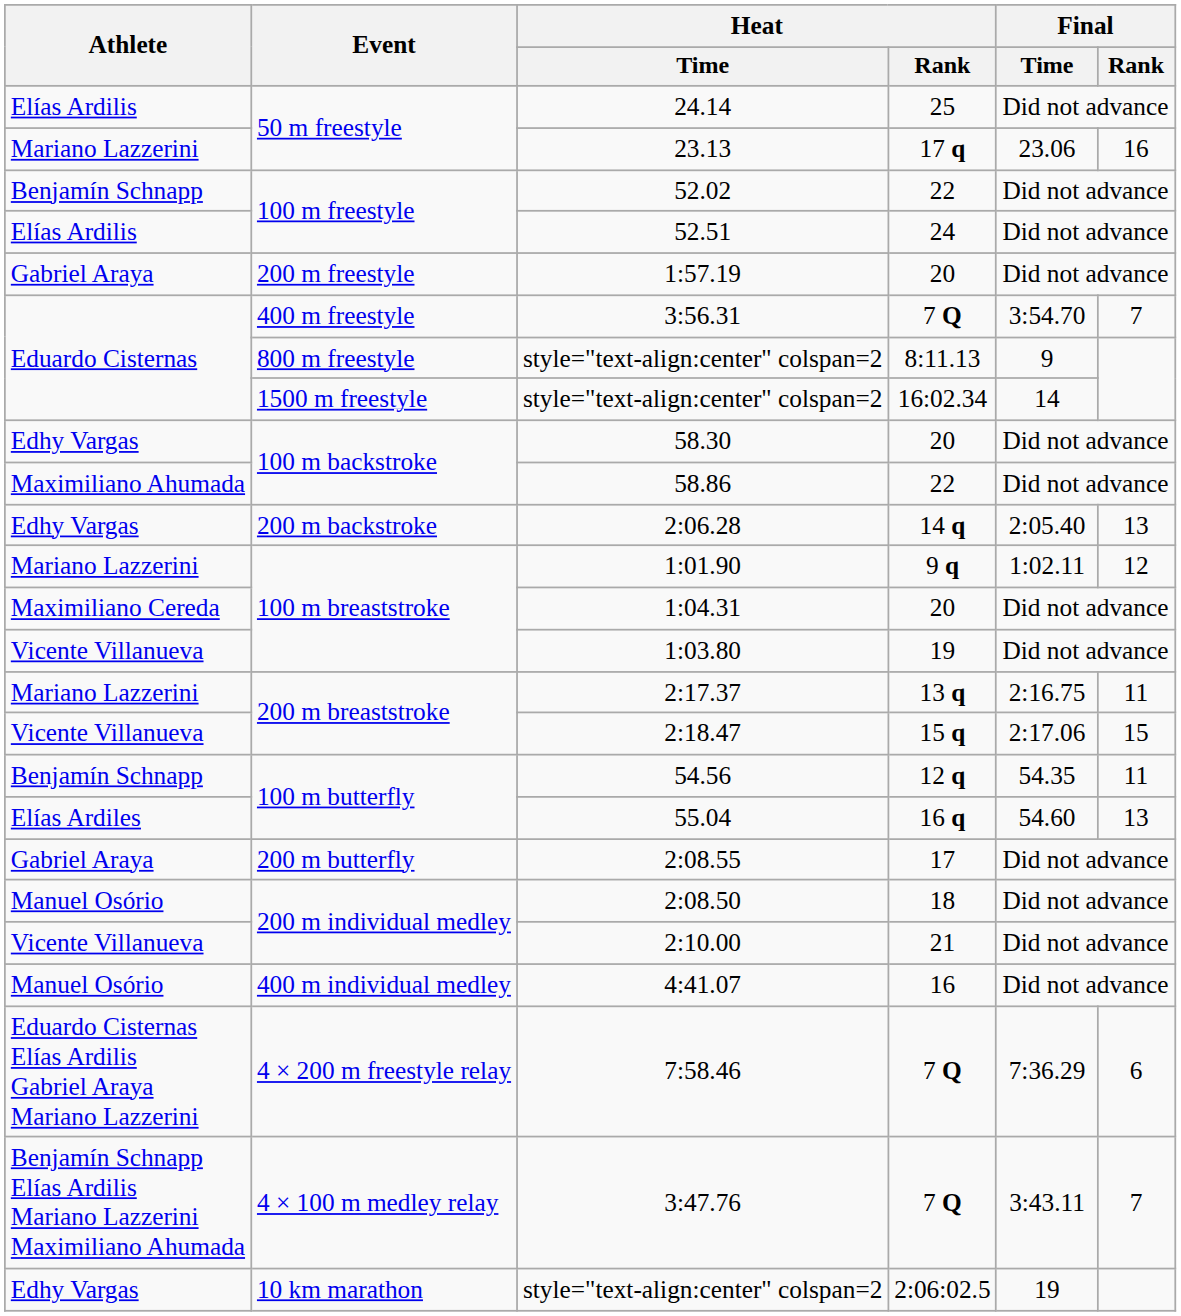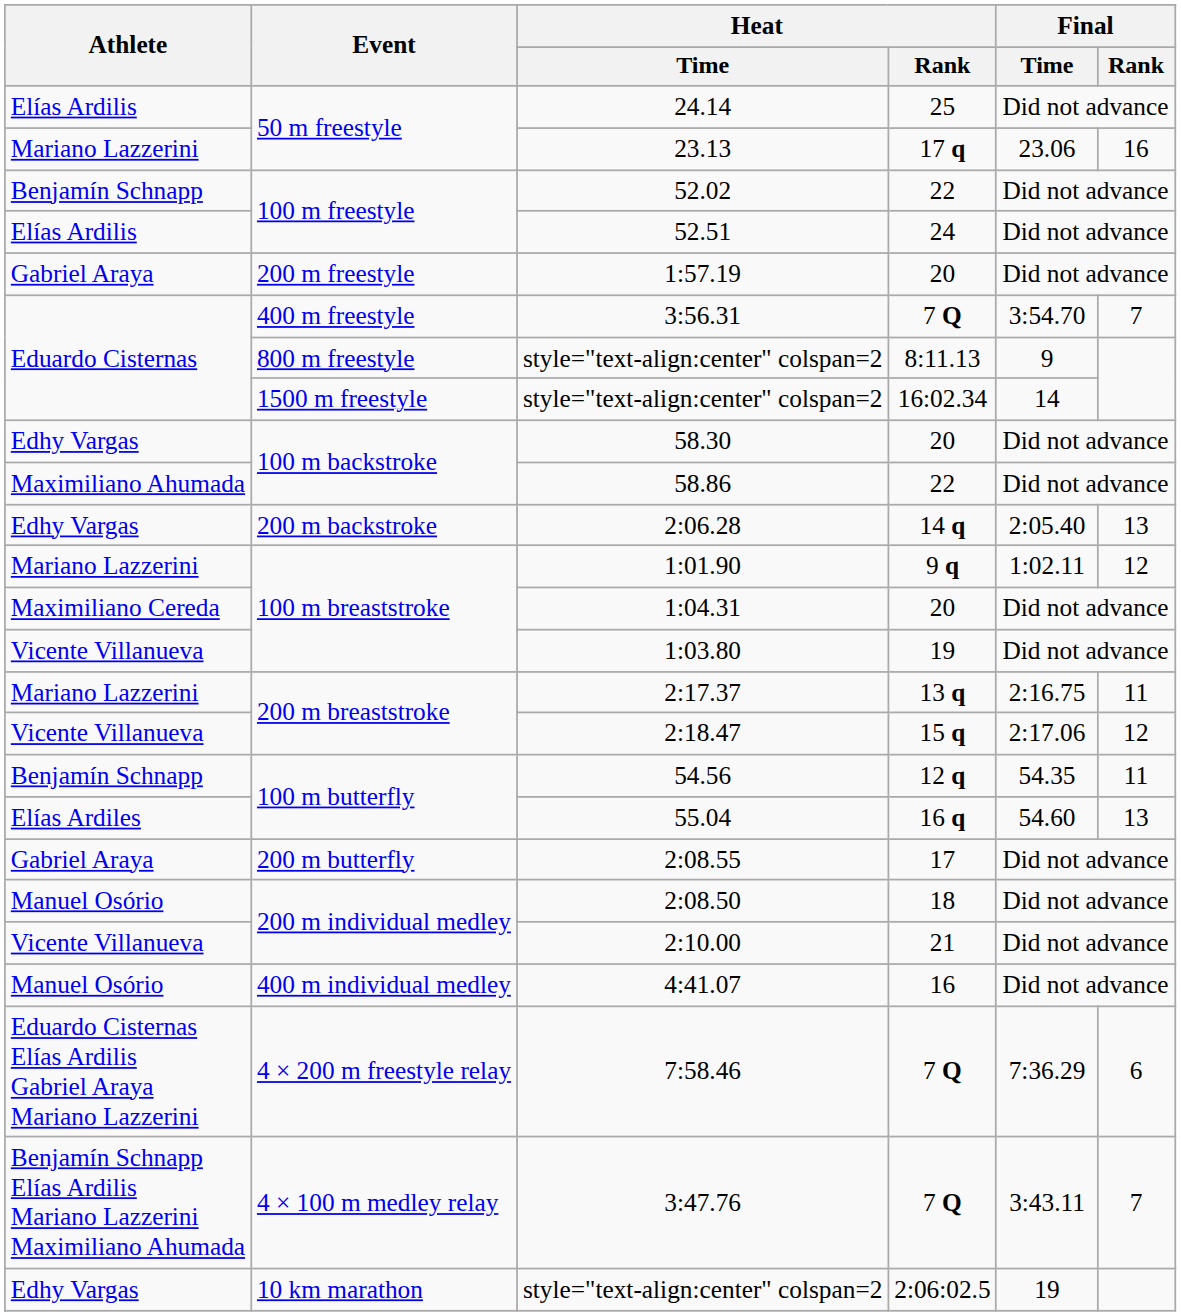(1136, 734) 15 -> (1136, 734) 12
